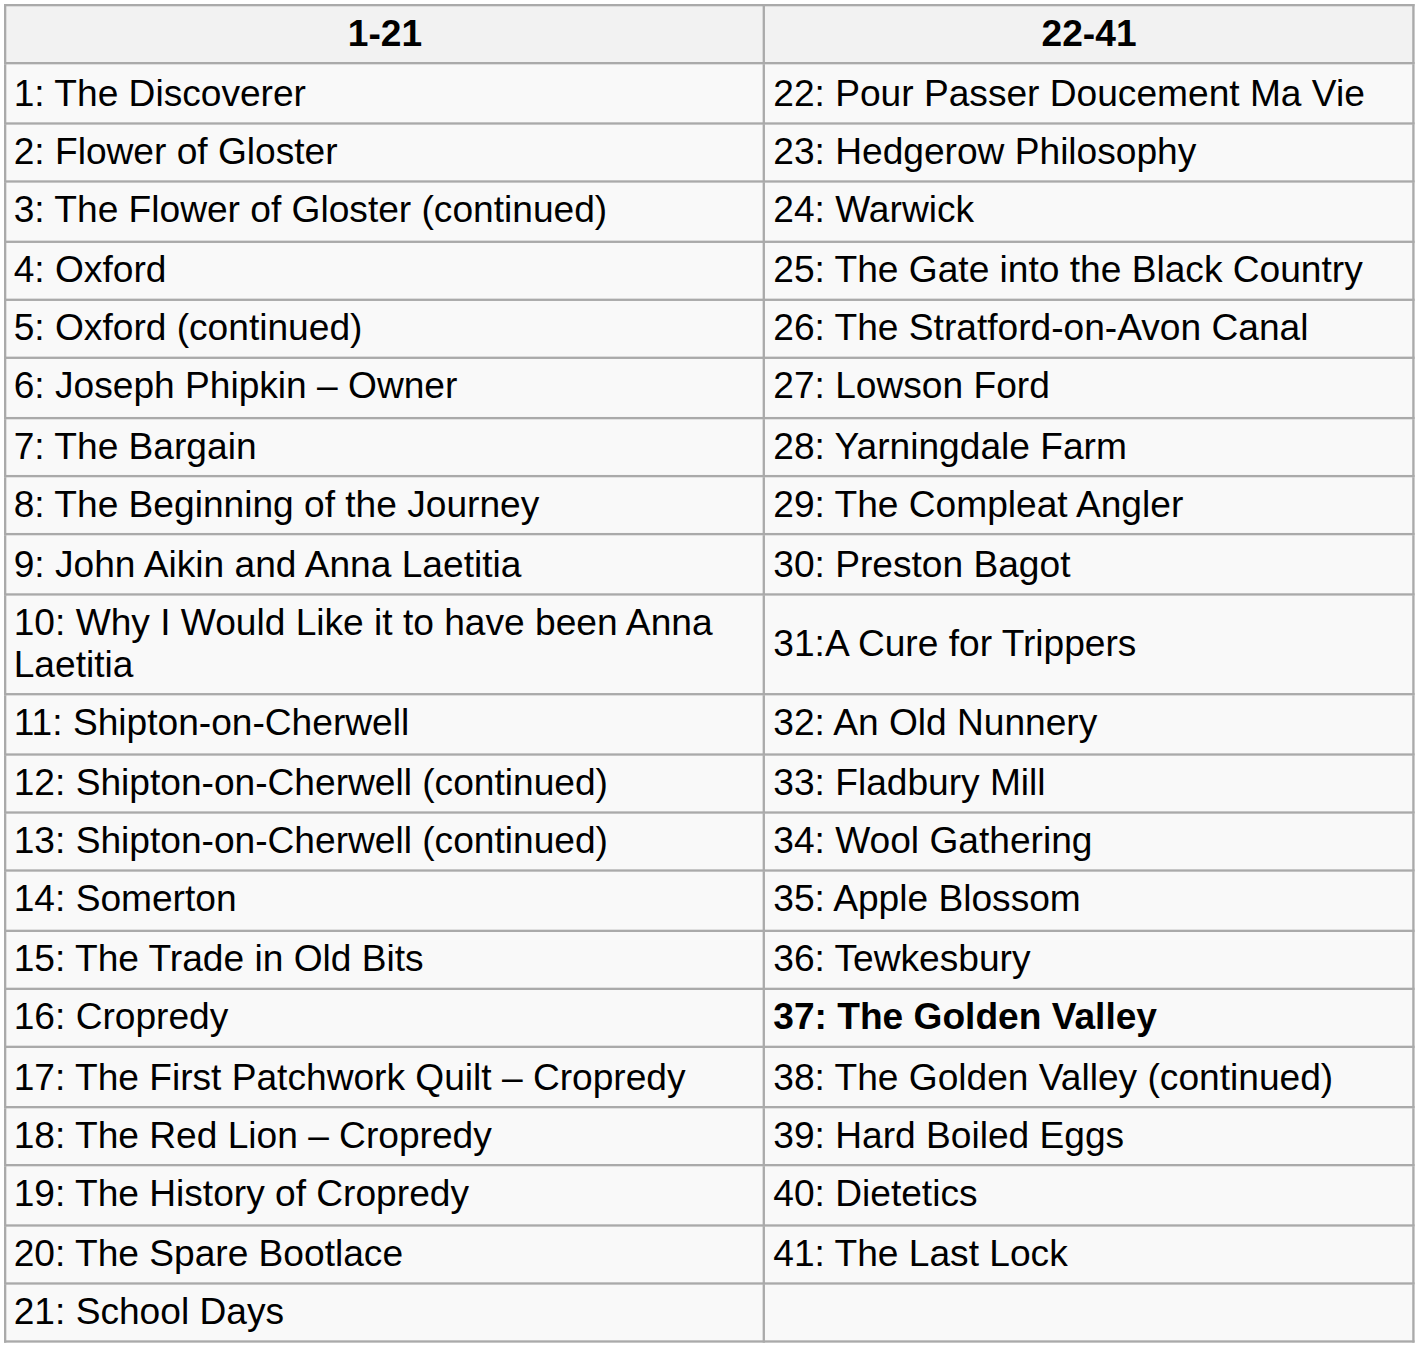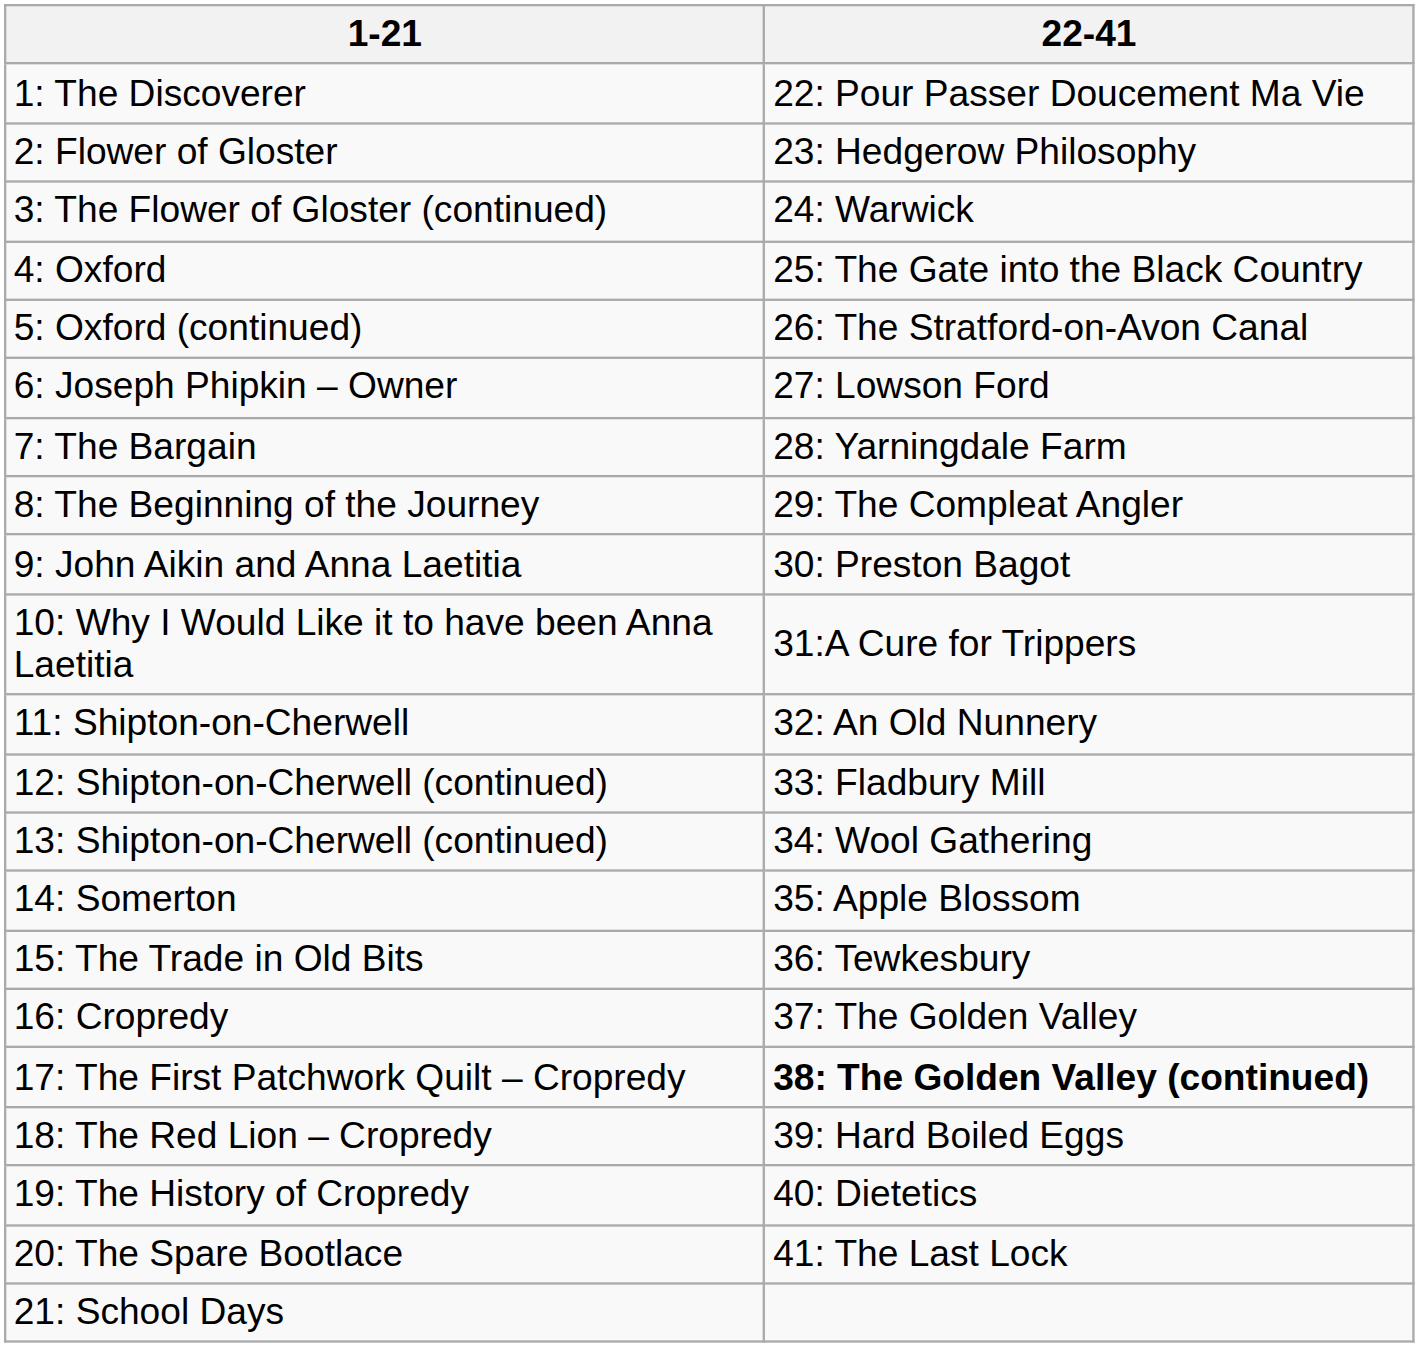(965, 1017) bold -> (955, 1017) normal
(1053, 1076) normal -> (1071, 1076) bold
